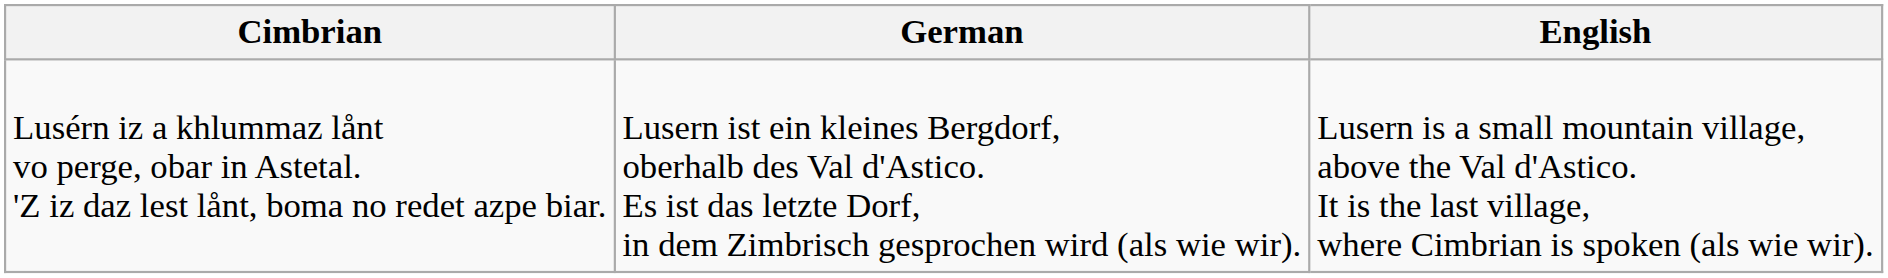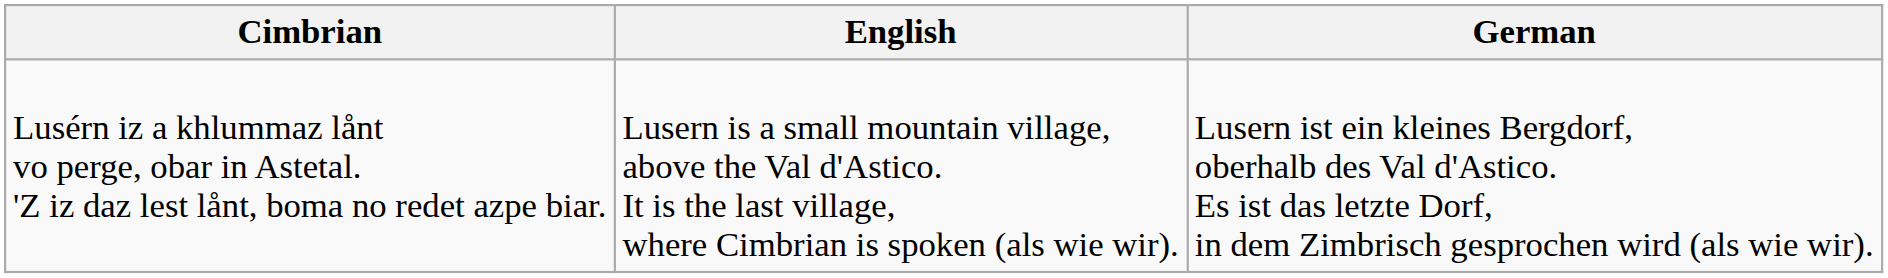columns swapped: (962, 32) <-> (1595, 32)
